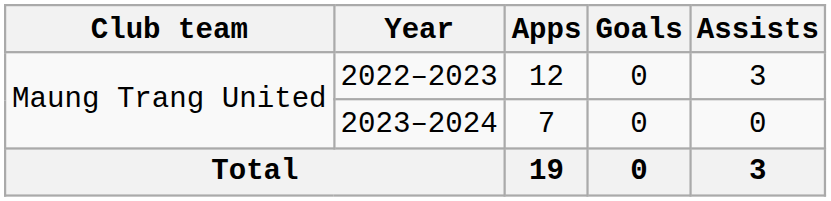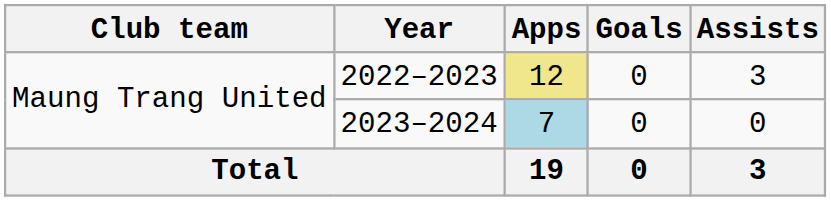(547, 76) no background -> (547, 76) khaki background
(547, 124) no background -> (547, 124) lightblue background
